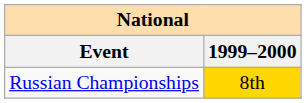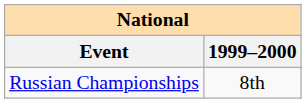(252, 82) gold background -> (252, 82) no background
